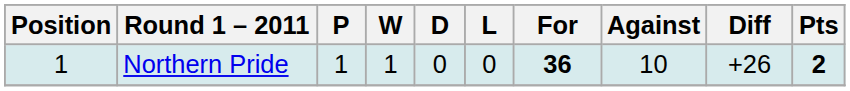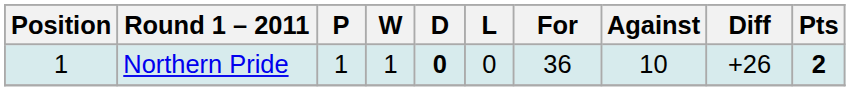(440, 65) normal -> (440, 65) bold
(557, 65) bold -> (557, 65) normal
